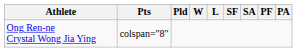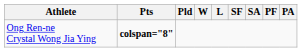(144, 33) normal -> (146, 33) bold
